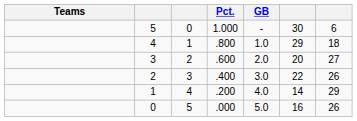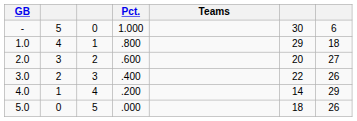columns swapped: (70, 12) <-> (261, 12)
(298, 108) 16 -> (298, 108) 18
